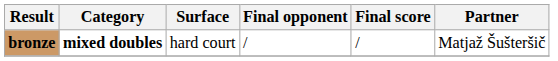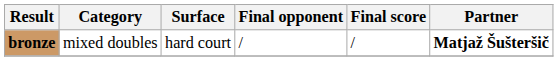(113, 42) bold -> (110, 42) normal
(492, 42) normal -> (491, 42) bold
